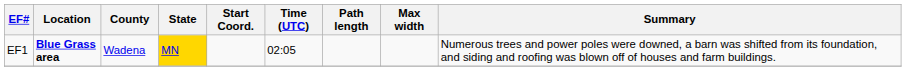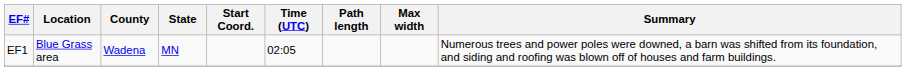(66, 50) bold -> (64, 50) normal
(170, 50) gold background -> (170, 50) no background
